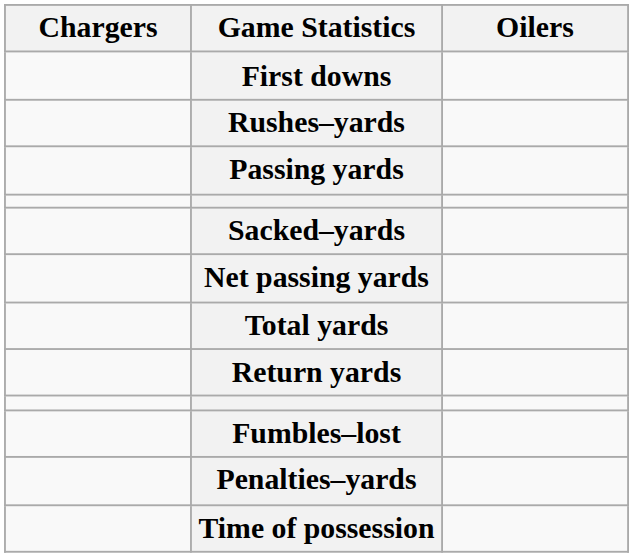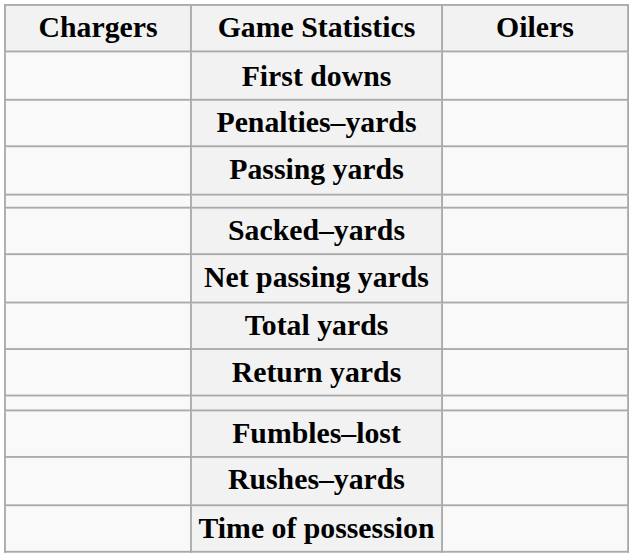rows swapped: (98, 123) <-> (98, 481)
